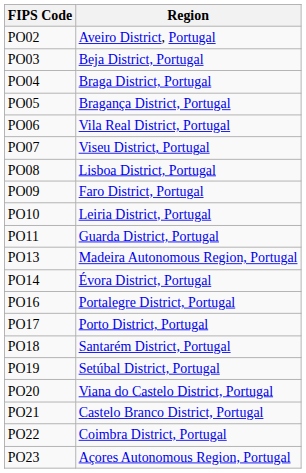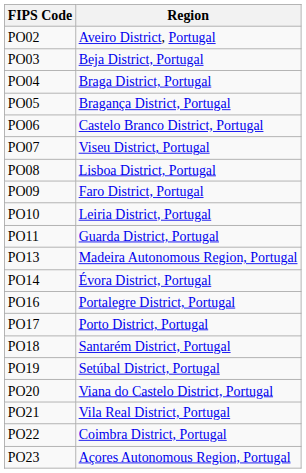(154, 125) Vila Real District, Portugal -> (171, 125) Castelo Branco District, Portugal
(171, 412) Castelo Branco District, Portugal -> (154, 412) Vila Real District, Portugal
